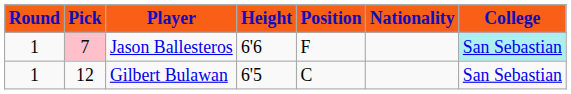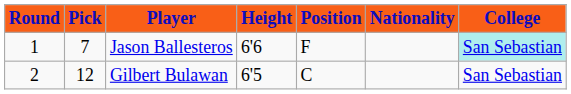(85, 46) pink background -> (85, 46) no background
(34, 74) 1 -> (34, 74) 2
